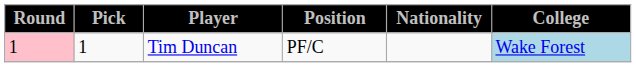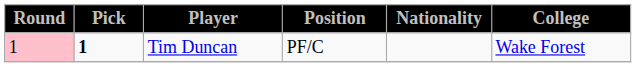(83, 47) normal -> (83, 47) bold
(540, 47) lightblue background -> (540, 47) no background
